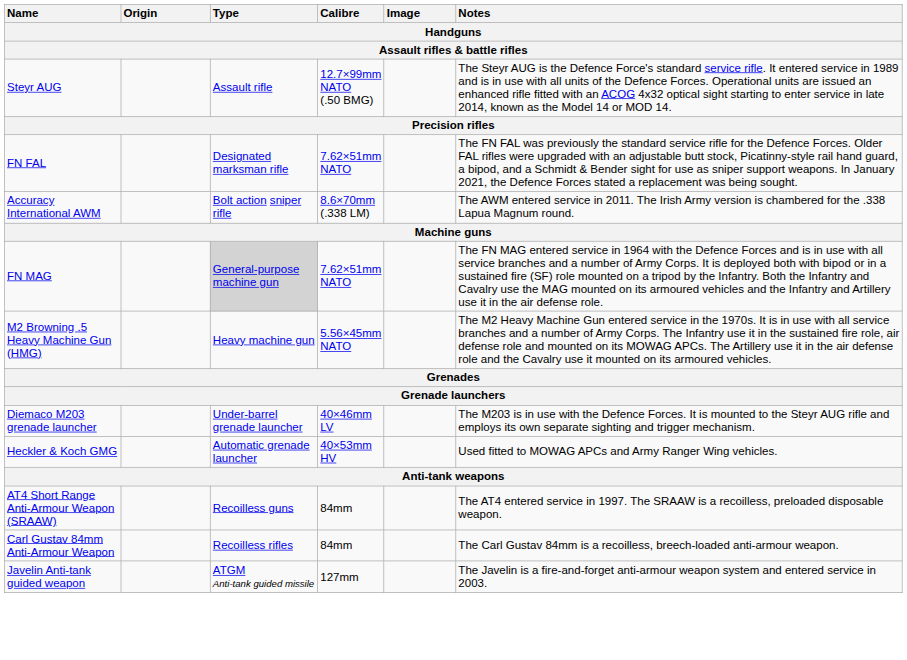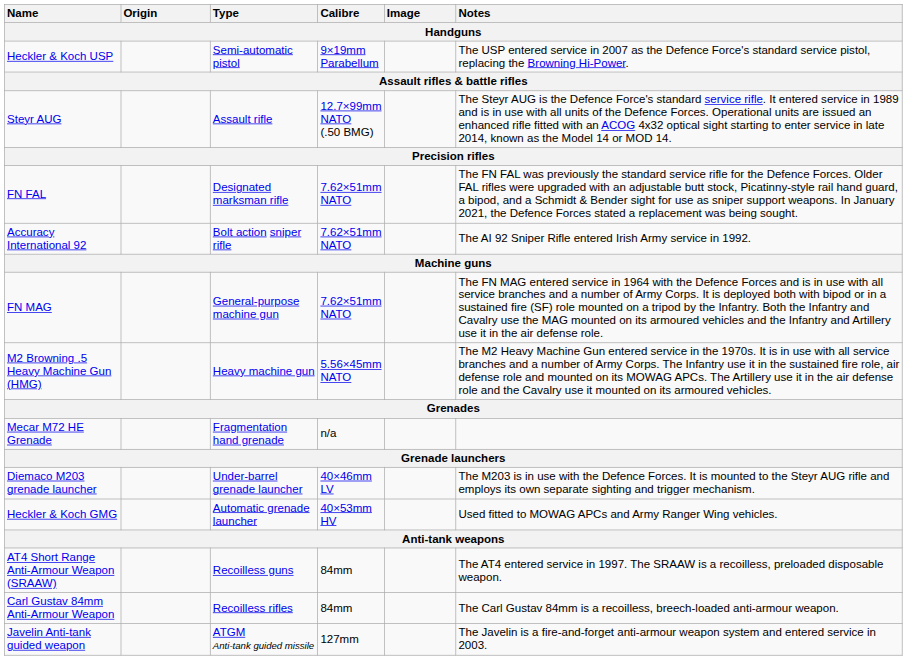+ row: (60, 56)
+ row: (47, 238)
- row: (54, 207)
(256, 276) lightgrey background -> (256, 307) no background
+ row: (45, 433)
